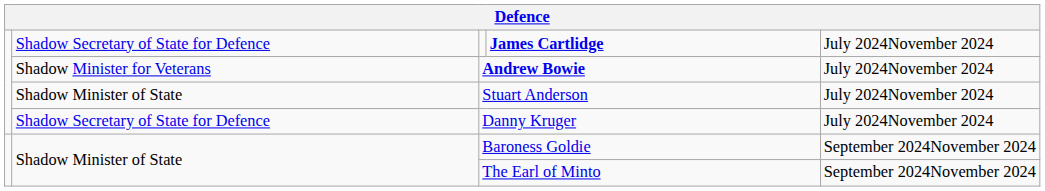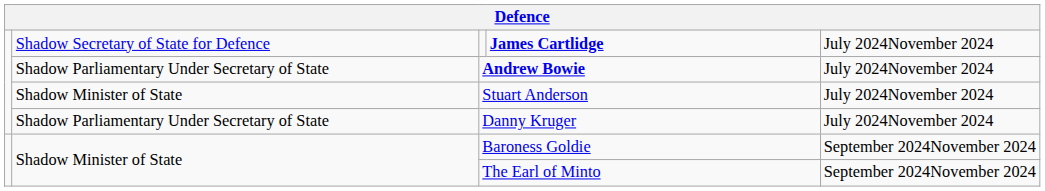(113, 69) Shadow Minister for Veterans -> (172, 69) Shadow Parliamentary Under Secretary of State
(143, 120) Shadow Secretary of State for Defence -> (172, 120) Shadow Parliamentary Under Secretary of State
